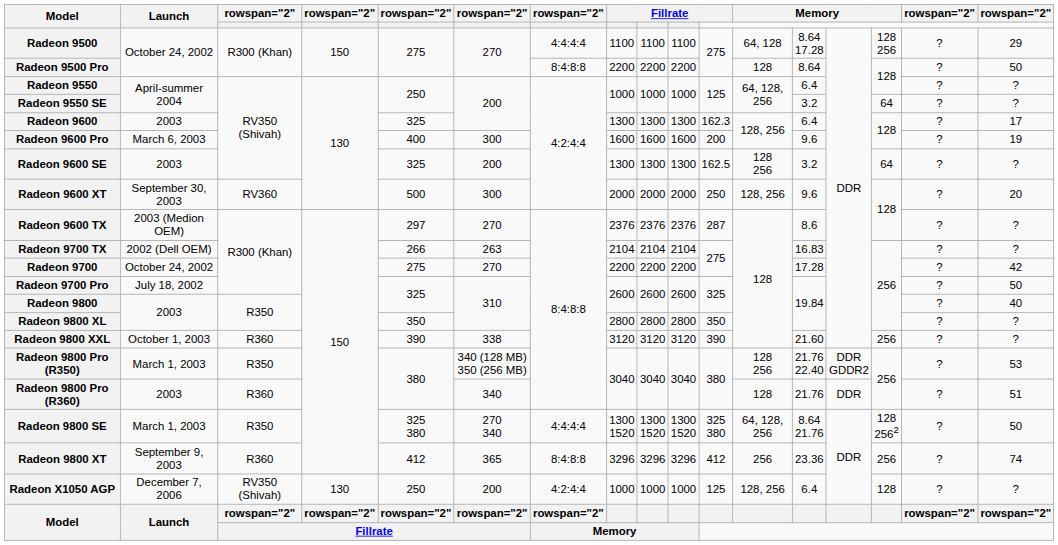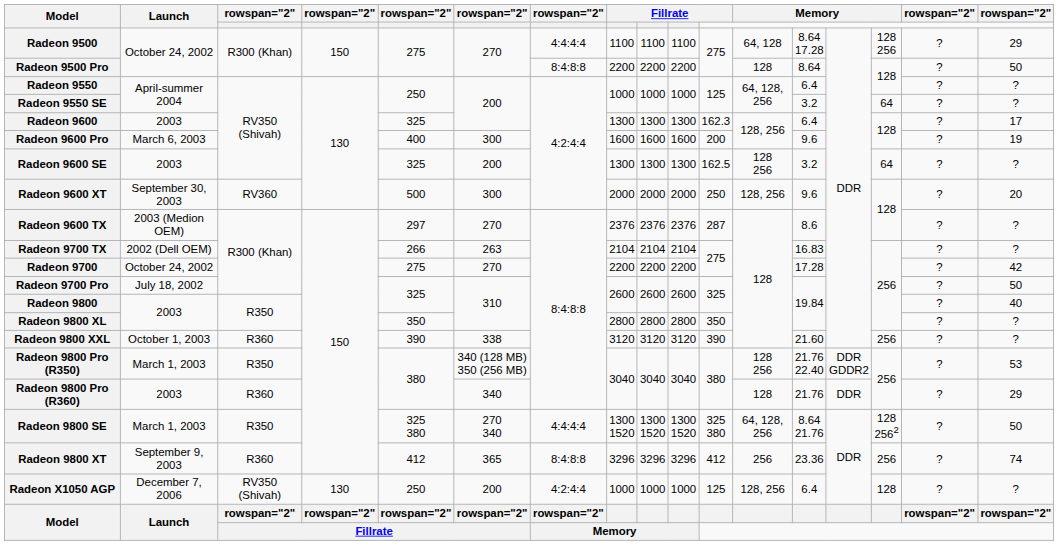(1016, 394) 51 -> (1016, 394) 29
